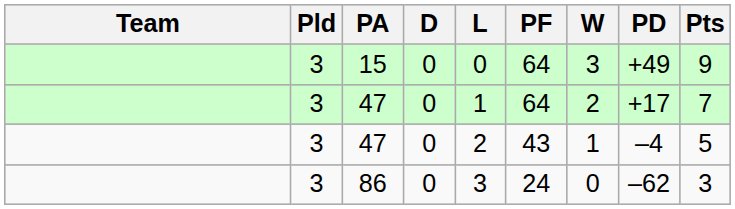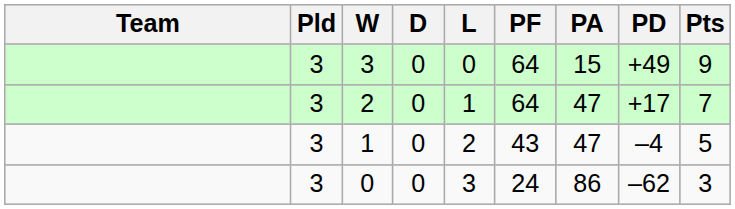columns swapped: (593, 24) <-> (373, 24)
